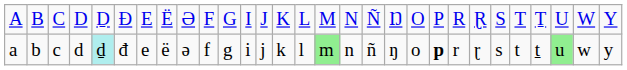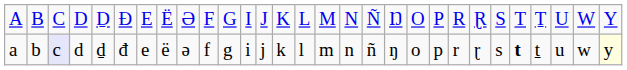(57, 49) no background -> (57, 49) lavender background
(101, 49) paleturquoise background -> (101, 49) no background
(326, 49) lightgreen background -> (326, 49) no background
(439, 49) bold -> (438, 49) normal
(517, 49) normal -> (518, 49) bold
(560, 49) lightgreen background -> (560, 49) no background
(609, 49) no background -> (609, 49) lightyellow background
